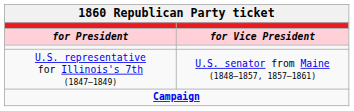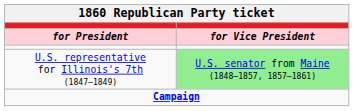(263, 69) no background -> (263, 69) lightgreen background
